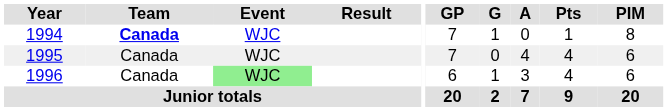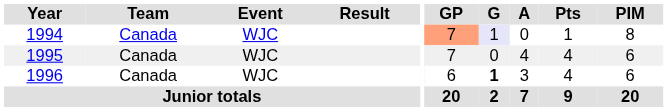(149, 34) bold -> (148, 34) normal
(452, 34) no background -> (451, 34) lightsalmon background
(495, 34) no background -> (494, 34) lavender background
(263, 76) lightgreen background -> (260, 76) no background
(495, 76) normal -> (494, 76) bold
